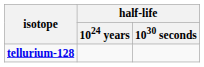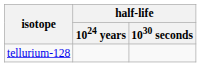(41, 53) bold -> (39, 53) normal
